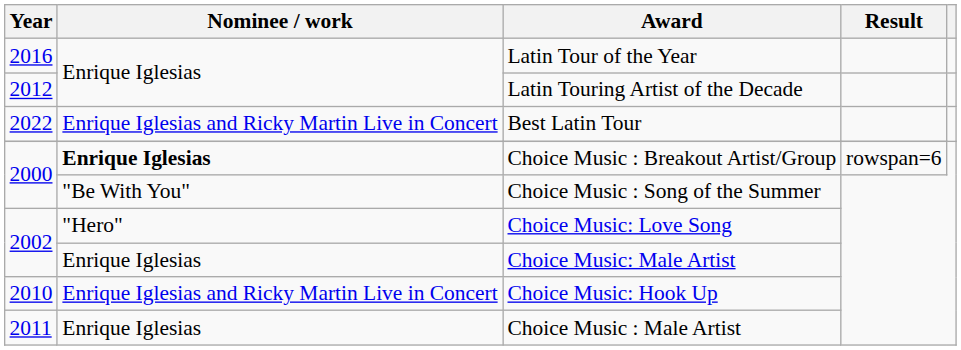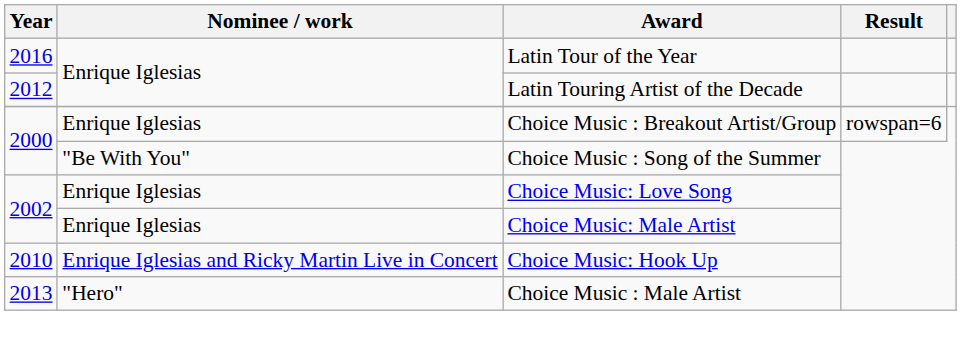- row: (574, 123)
(137, 157) bold -> (132, 123) normal
(93, 225) "Hero" -> (132, 191) Enrique Iglesias
(31, 327) 2011 -> (31, 293) 2013
(132, 327) Enrique Iglesias -> (93, 293) "Hero"
